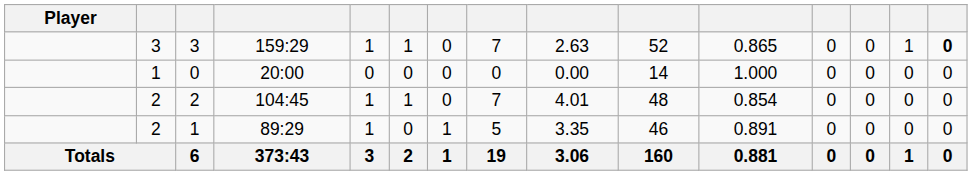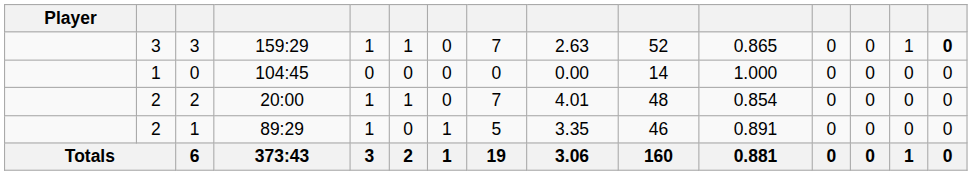(282, 73) 20:00 -> (282, 73) 104:45
(282, 101) 104:45 -> (282, 101) 20:00
